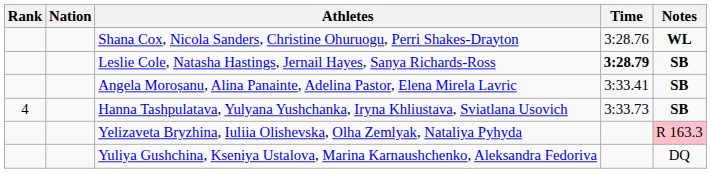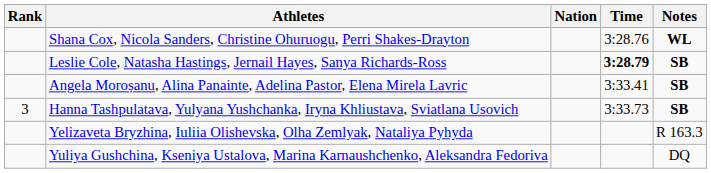columns swapped: (70, 16) <-> (348, 16)
(25, 109) 4 -> (25, 109) 3
(679, 132) pink background -> (679, 132) no background
